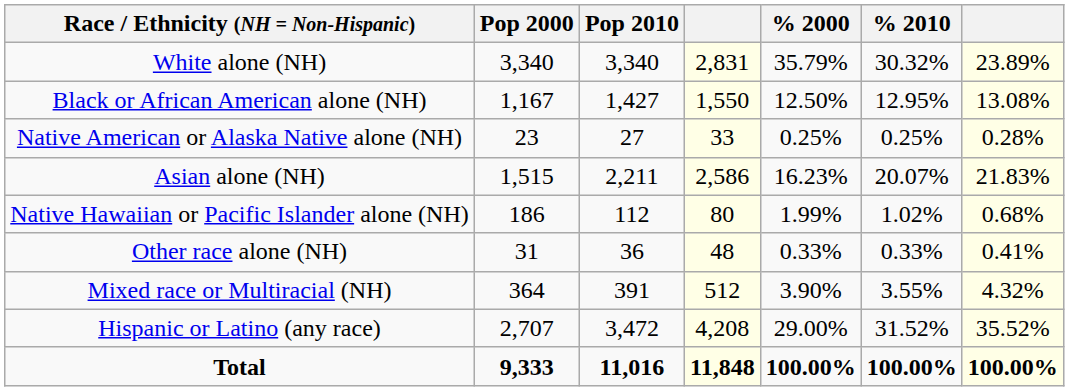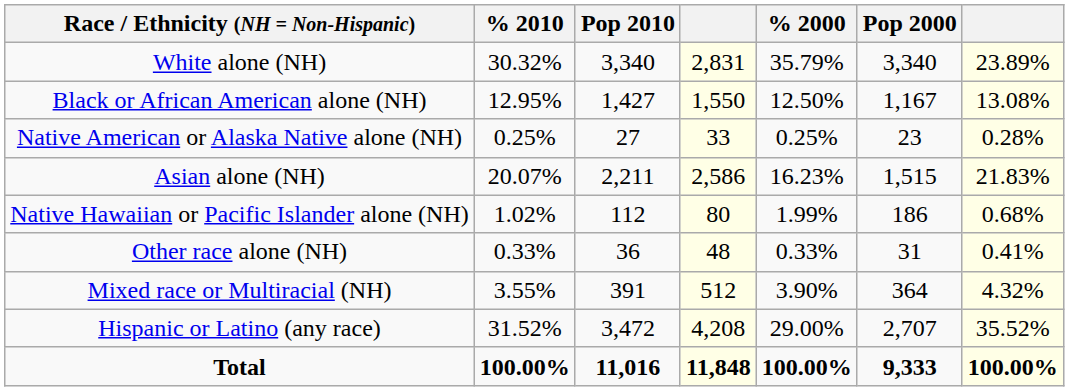columns swapped: (527, 23) <-> (912, 23)
